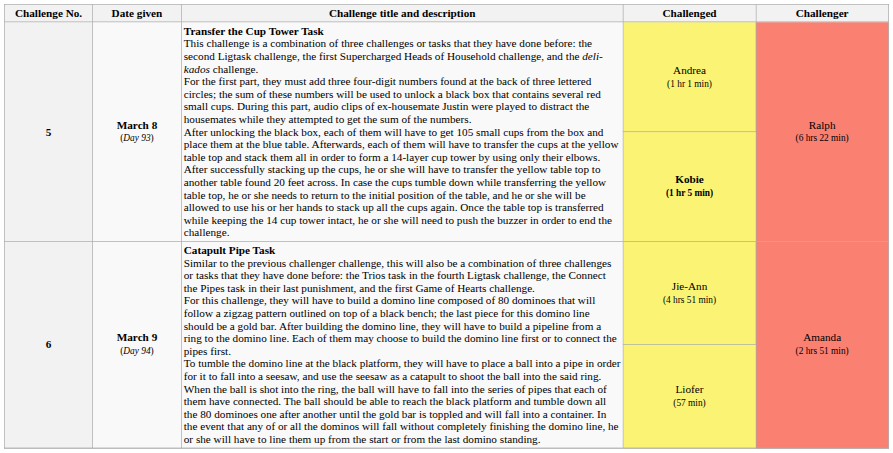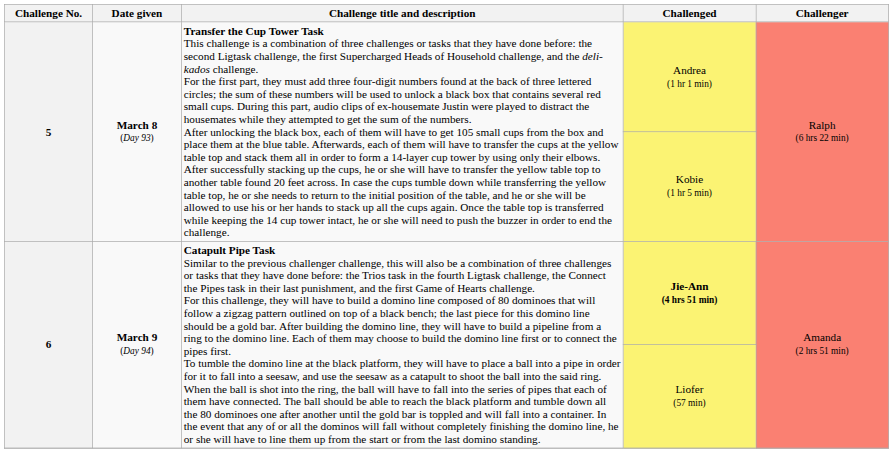(690, 186) bold -> (690, 186) normal
(690, 292) normal -> (690, 292) bold
